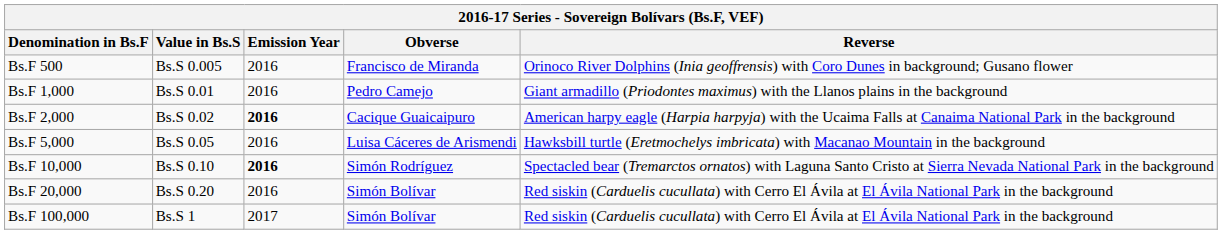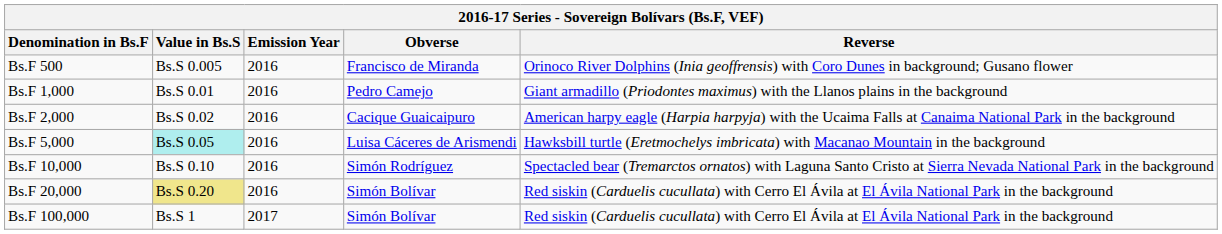(263, 117) bold -> (263, 117) normal
(185, 142) no background -> (185, 142) paleturquoise background
(263, 166) bold -> (263, 166) normal
(185, 191) no background -> (185, 191) khaki background
